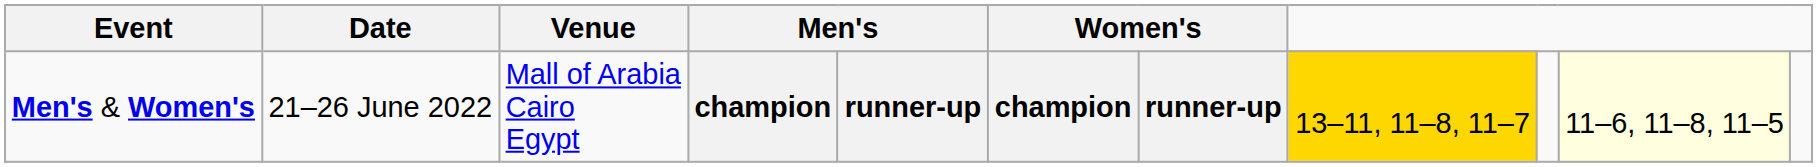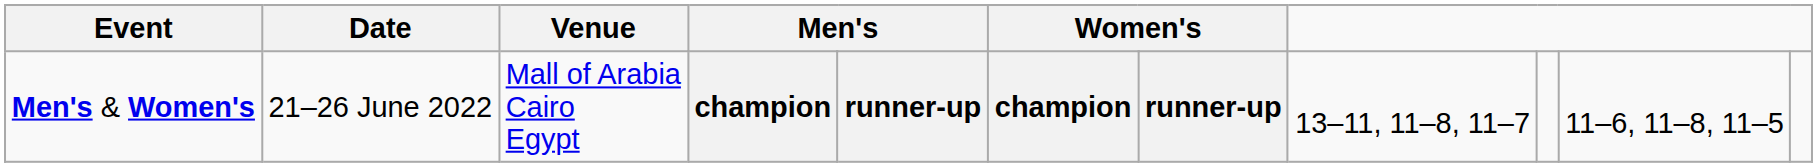(1413, 122) gold background -> (1413, 122) no background
(1675, 122) lightyellow background -> (1675, 122) no background
